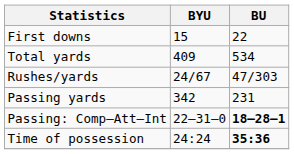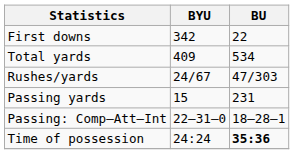(181, 36) 15 -> (184, 36) 342
(184, 98) 342 -> (181, 98) 15
(259, 118) bold -> (259, 118) normal
